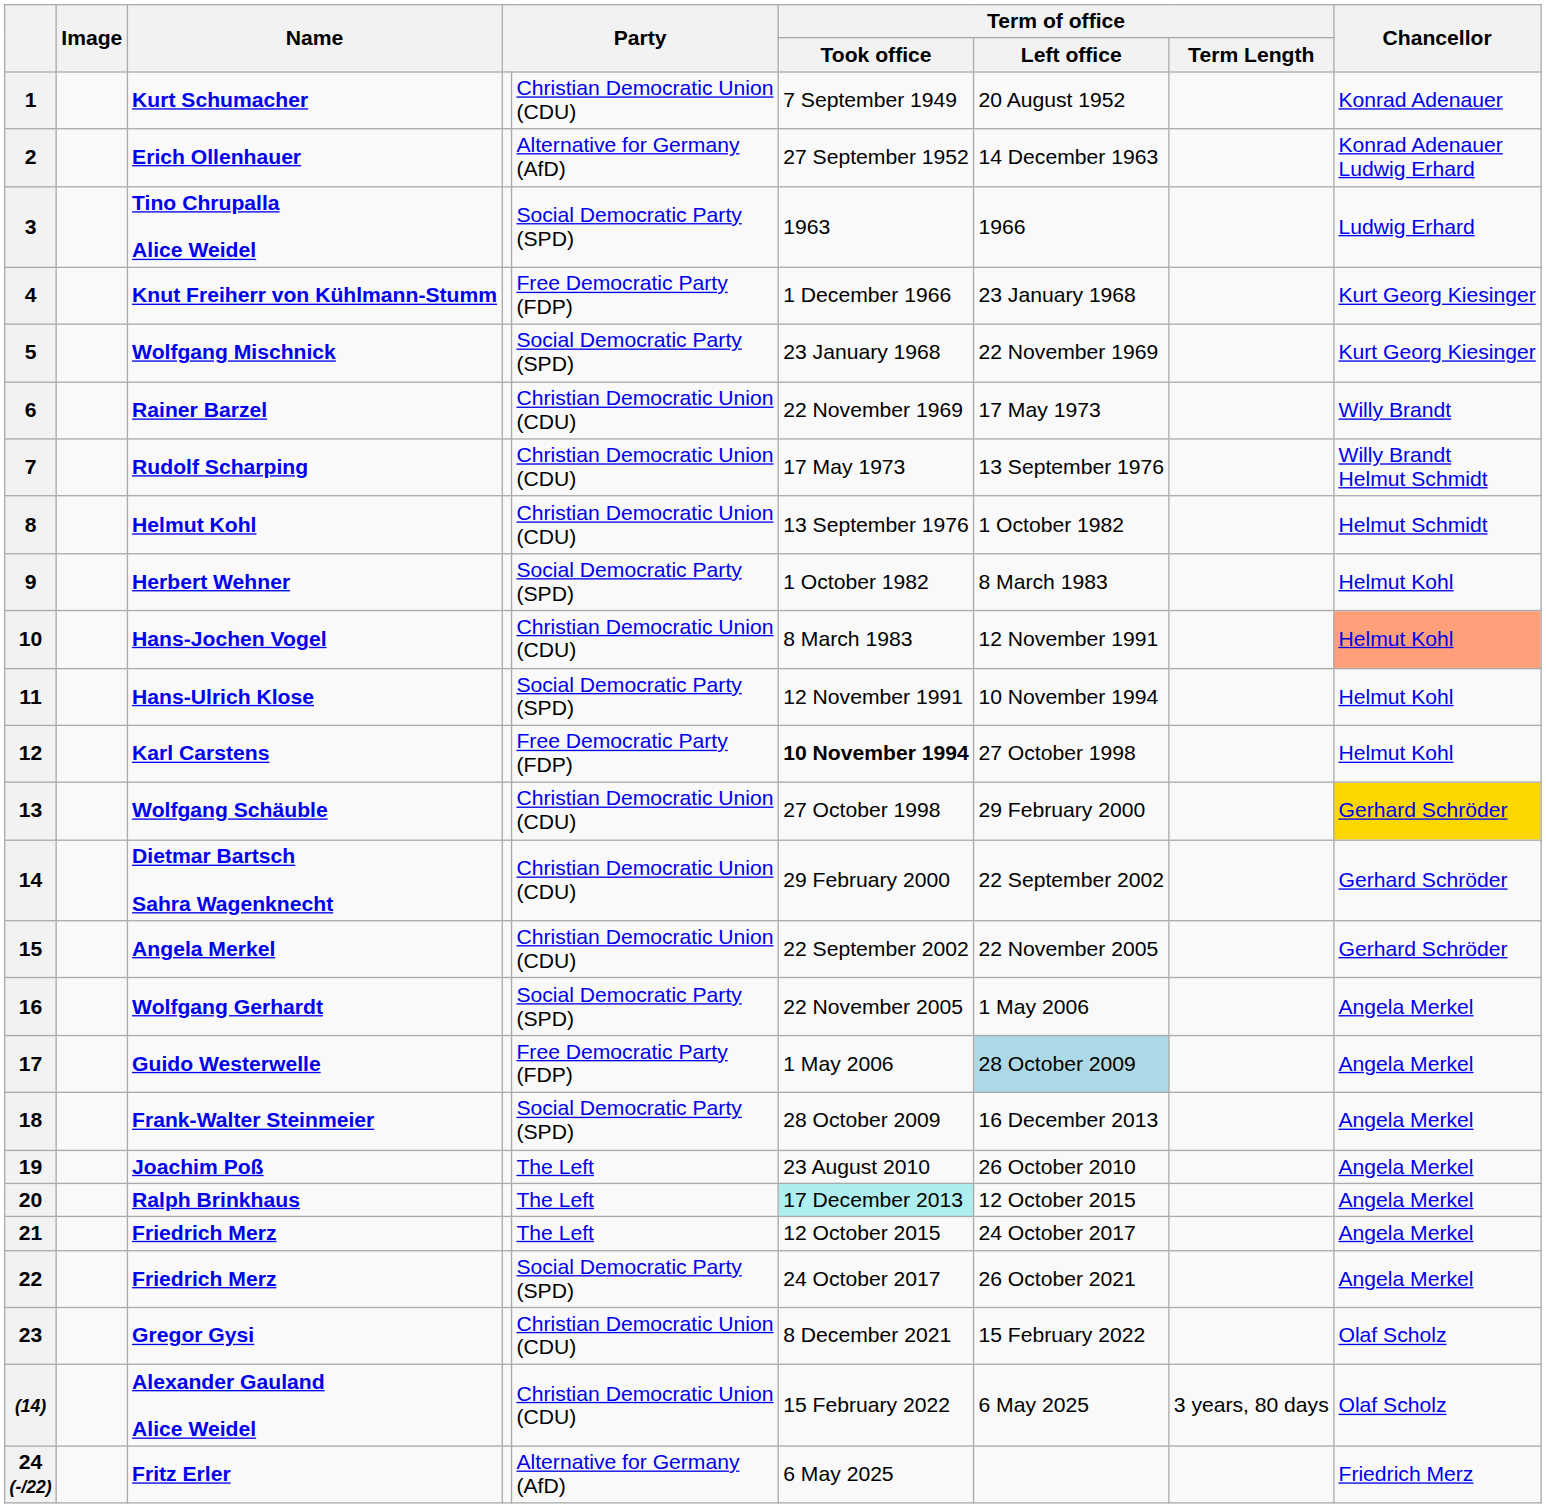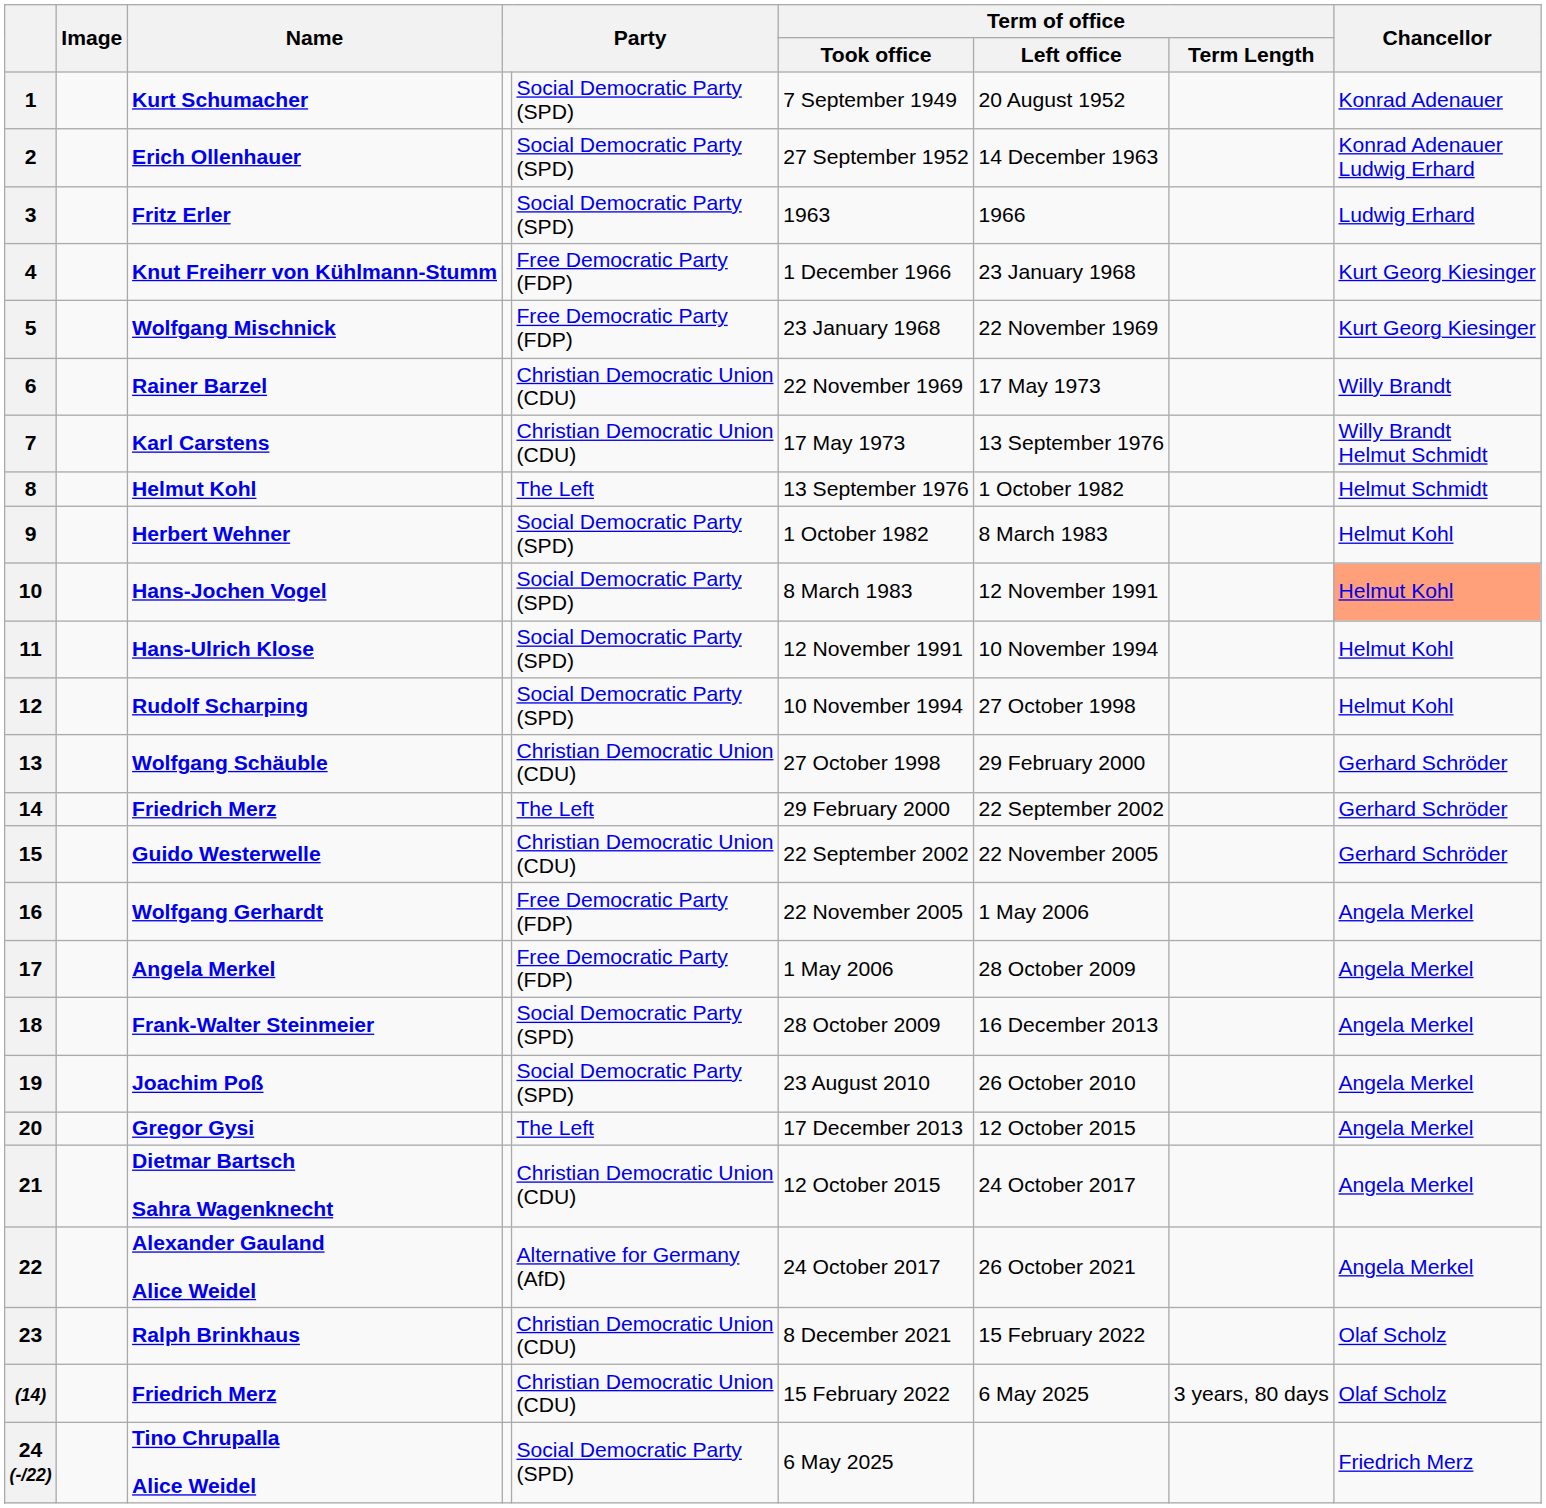(645, 100) Christian Democratic Union (CDU) -> (629, 100) Social Democratic Party (SPD)
(628, 157) Alternative for Germany (AfD) -> (629, 157) Social Democratic Party (SPD)
(206, 226) Tino Chrupalla Alice Weidel -> (181, 214) Fritz Erler
(629, 352) Social Democratic Party (SPD) -> (622, 329) Free Democratic Party (FDP)
(220, 467) Rudolf Scharping -> (201, 443) Karl Carstens
(645, 524) Christian Democratic Union (CDU) -> (555, 489) The Left
(645, 639) Christian Democratic Union (CDU) -> (629, 591) Social Democratic Party (SPD)
(201, 753) Karl Carstens -> (220, 706) Rudolf Scharping
(622, 753) Free Democratic Party (FDP) -> (629, 706) Social Democratic Party (SPD)
(876, 753) bold -> (873, 706) normal
(1423, 810) gold background -> (1423, 763) no background
(233, 880) Dietmar Bartsch Sahra Wagenknecht -> (204, 808) Friedrich Merz
(645, 880) Christian Democratic Union (CDU) -> (555, 808) The Left
(204, 949) Angela Merkel -> (226, 854) Guido Westerwelle
(629, 1006) Social Democratic Party (SPD) -> (622, 911) Free Democratic Party (FDP)
(226, 1063) Guido Westerwelle -> (204, 968) Angela Merkel
(1057, 1063) lightblue background -> (1057, 968) no background
(555, 1166) The Left -> (629, 1083) Social Democratic Party (SPD)
(216, 1199) Ralph Brinkhaus -> (193, 1128) Gregor Gysi
(873, 1199) paleturquoise background -> (873, 1128) no background
(204, 1233) Friedrich Merz -> (233, 1185) Dietmar Bartsch Sahra Wagenknecht
(555, 1233) The Left -> (645, 1185) Christian Democratic Union (CDU)
(204, 1278) Friedrich Merz -> (228, 1266) Alexander Gauland Alice Weidel
(629, 1278) Social Democratic Party (SPD) -> (628, 1266) Alternative for Germany (AfD)
(193, 1335) Gregor Gysi -> (216, 1335) Ralph Brinkhaus
(228, 1405) Alexander Gauland Alice Weidel -> (204, 1393) Friedrich Merz
(181, 1474) Fritz Erler -> (206, 1462) Tino Chrupalla Alice Weidel
(628, 1474) Alternative for Germany (AfD) -> (629, 1462) Social Democratic Party (SPD)
